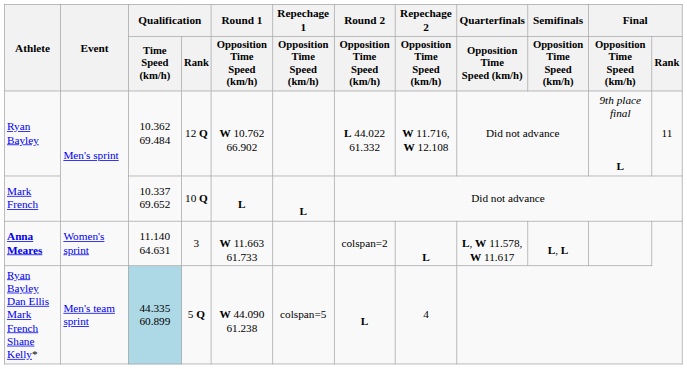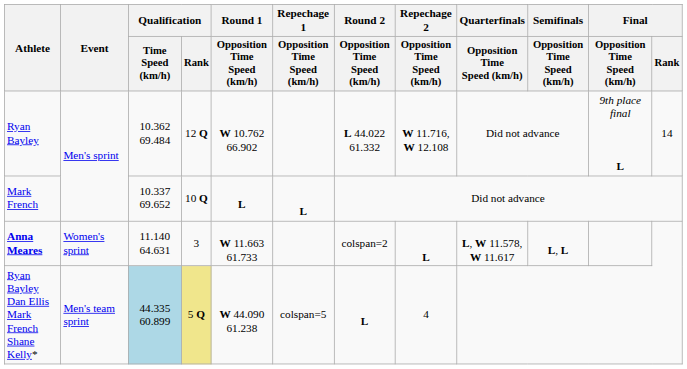(667, 134) 11 -> (667, 134) 14
(196, 315) no background -> (196, 315) khaki background
